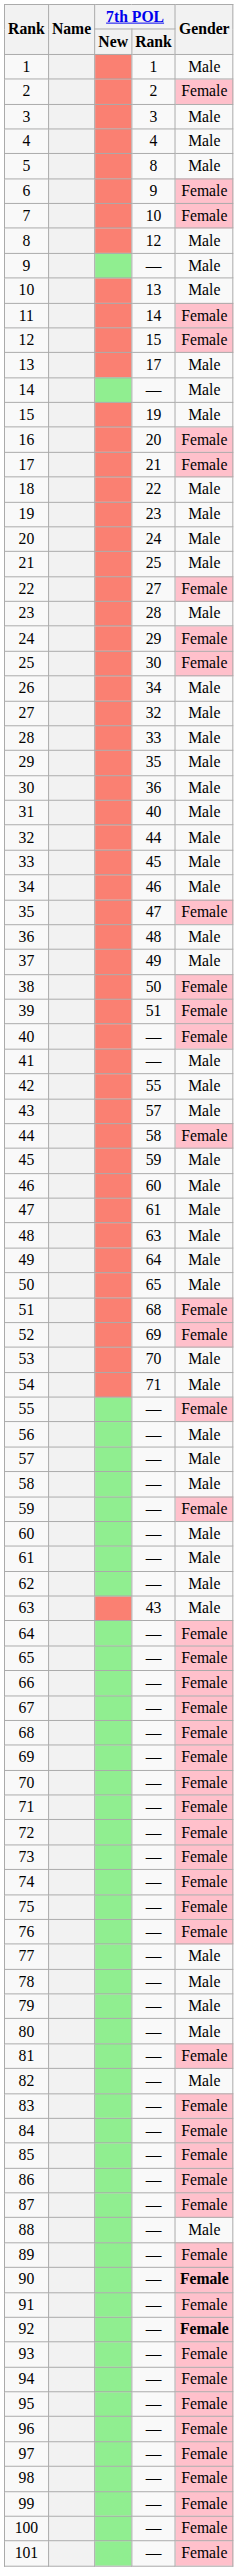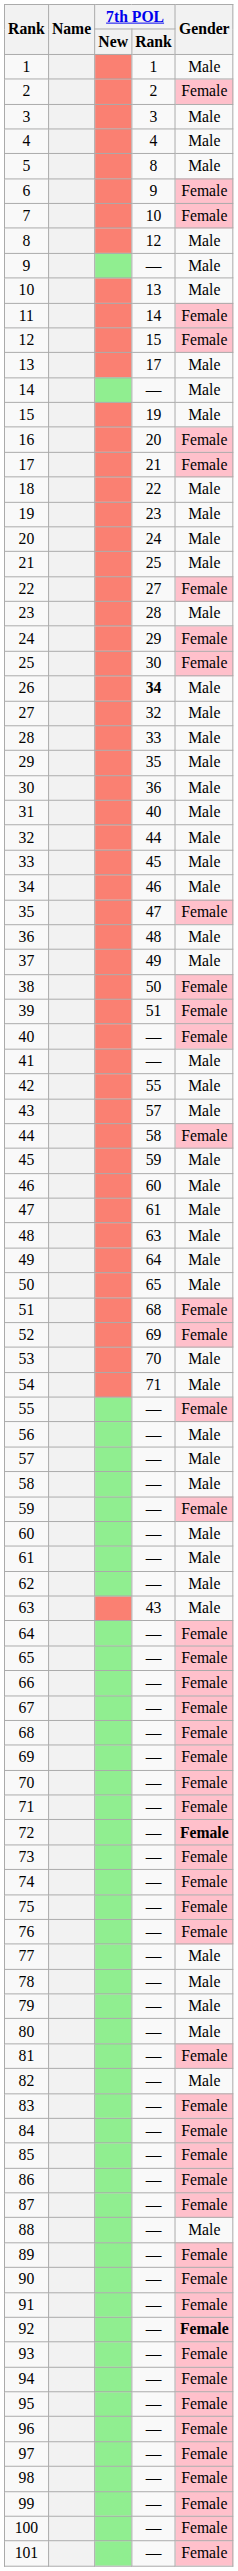(153, 688) normal -> (153, 688) bold
(204, 1832) normal -> (204, 1832) bold
(204, 2279) bold -> (204, 2279) normal
